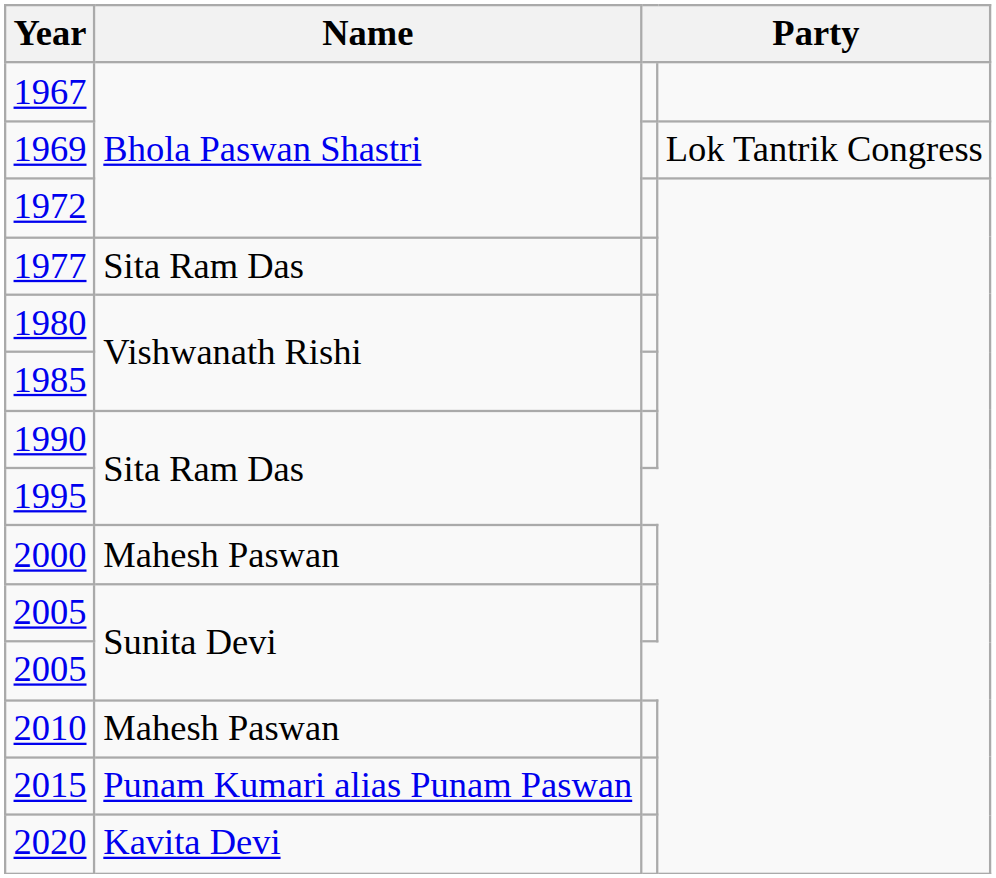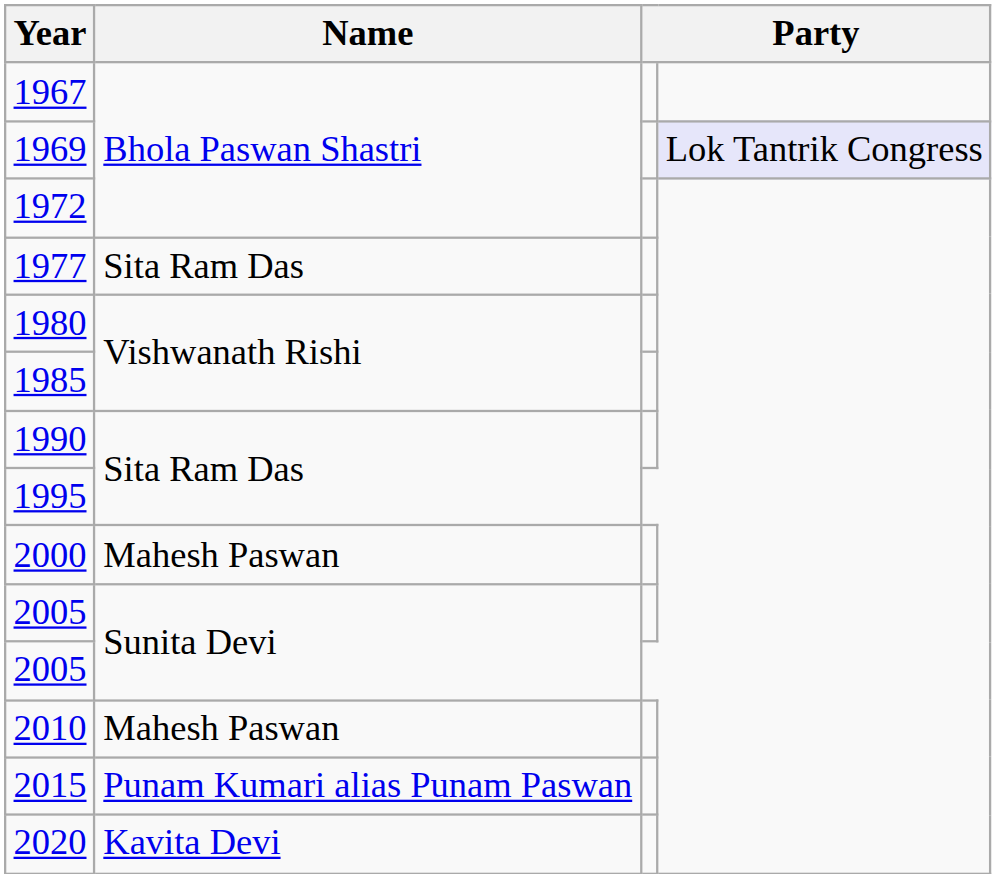(824, 149) no background -> (824, 149) lavender background
